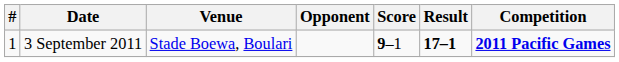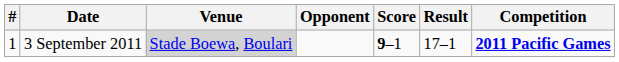(221, 43) no background -> (221, 43) lightgrey background
(440, 43) bold -> (440, 43) normal
